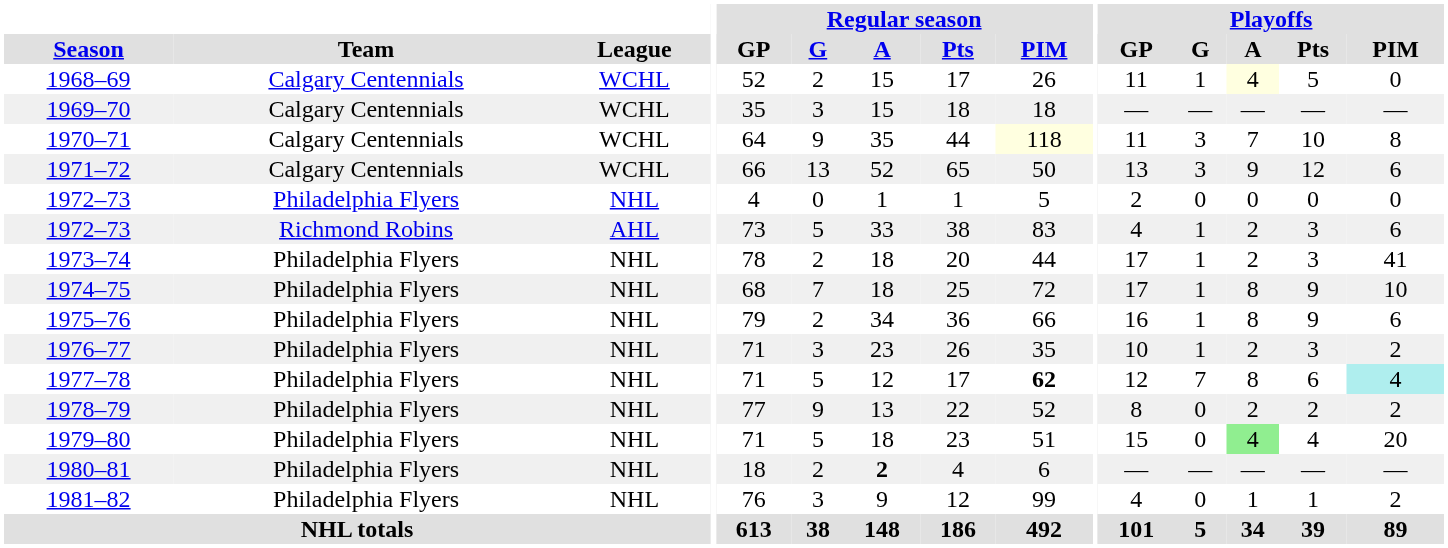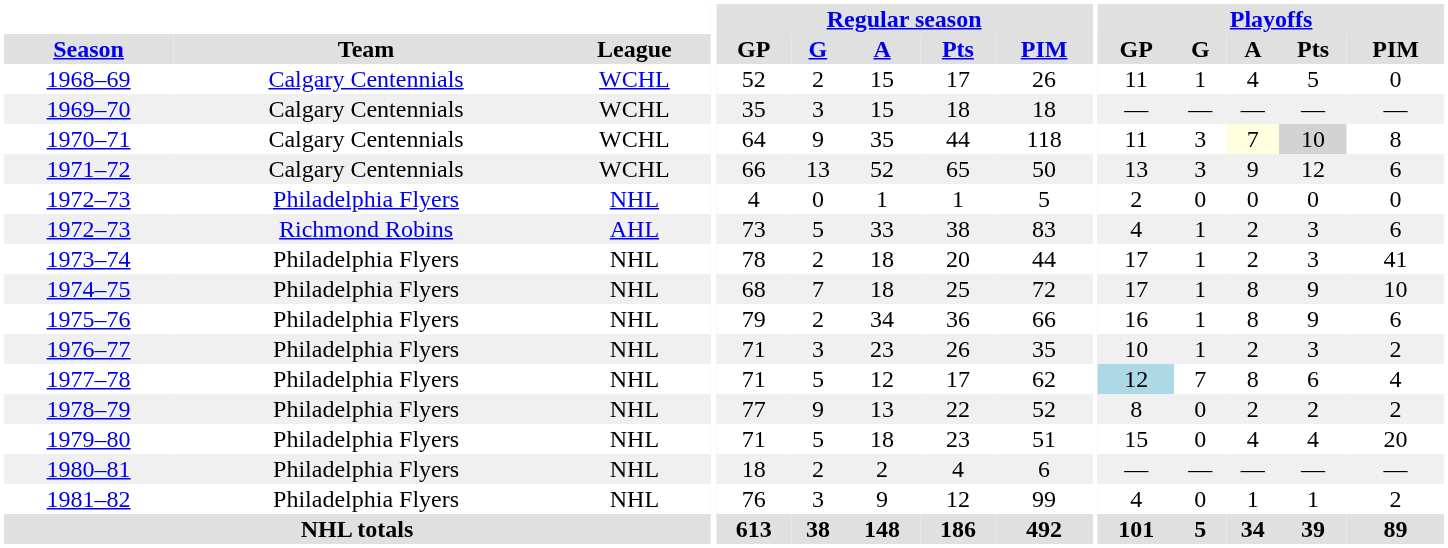(1253, 78) lightyellow background -> (1253, 78) no background
(1044, 138) lightyellow background -> (1044, 138) no background
(1253, 138) no background -> (1253, 138) lightyellow background
(1313, 138) no background -> (1313, 138) lightgrey background
(1044, 378) bold -> (1044, 378) normal
(1136, 378) no background -> (1136, 378) lightblue background
(1396, 378) paleturquoise background -> (1396, 378) no background
(1253, 438) lightgreen background -> (1253, 438) no background
(882, 468) bold -> (882, 468) normal
